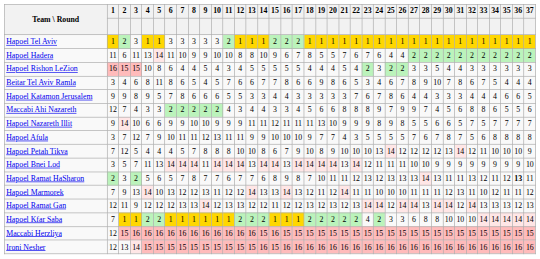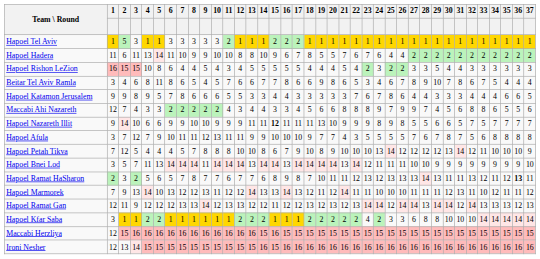(124, 41) 2 -> (124, 41) 5
(275, 123) normal -> (275, 123) bold
(113, 219) 7 -> (113, 219) 3
